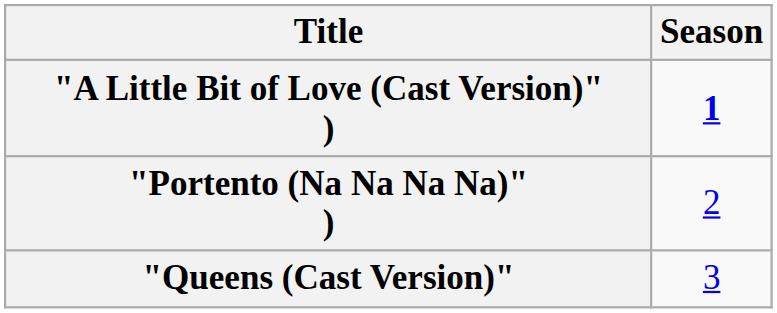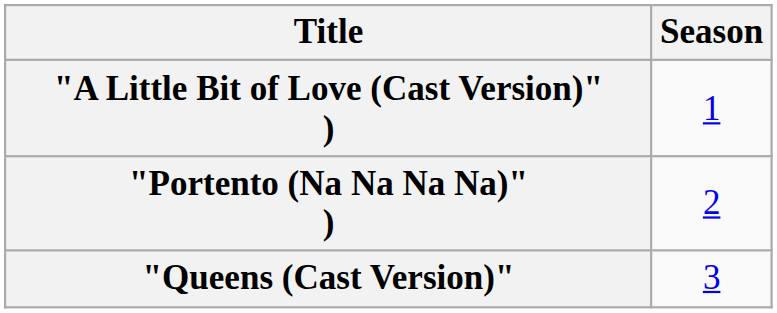(712, 107) bold -> (712, 107) normal
